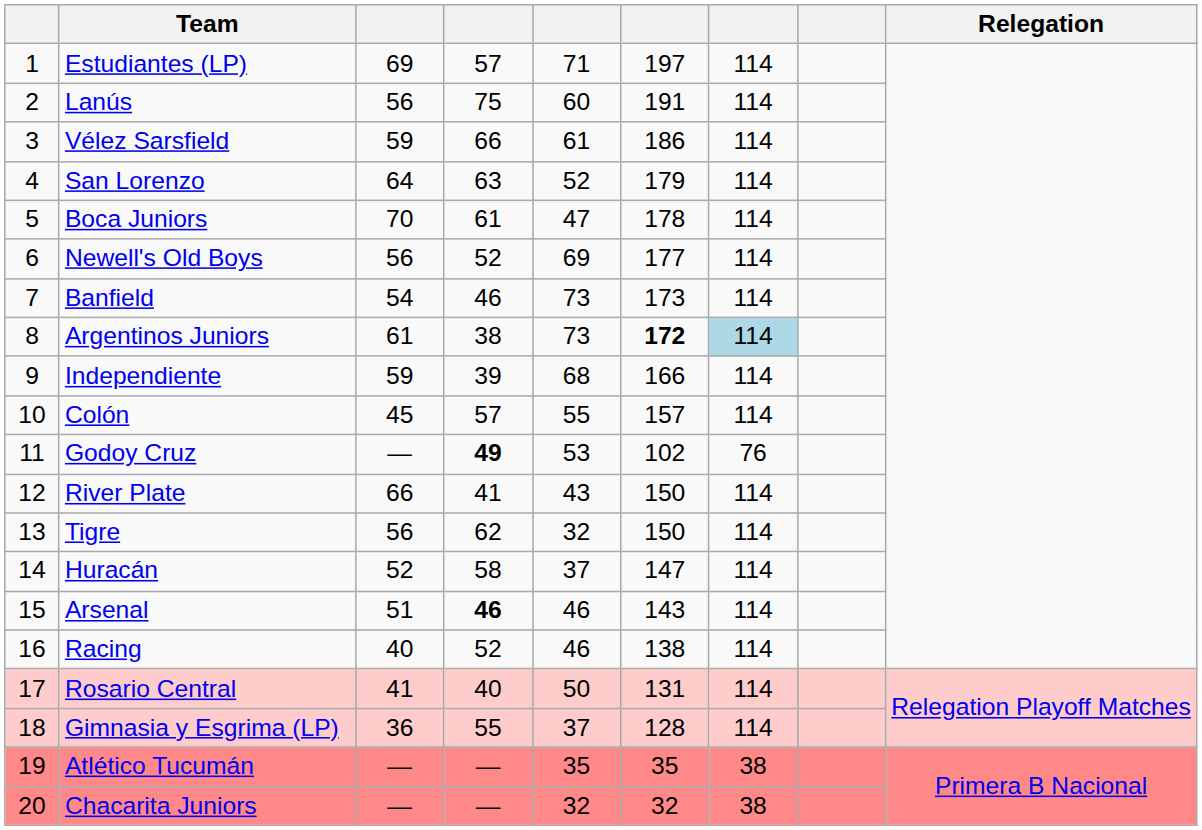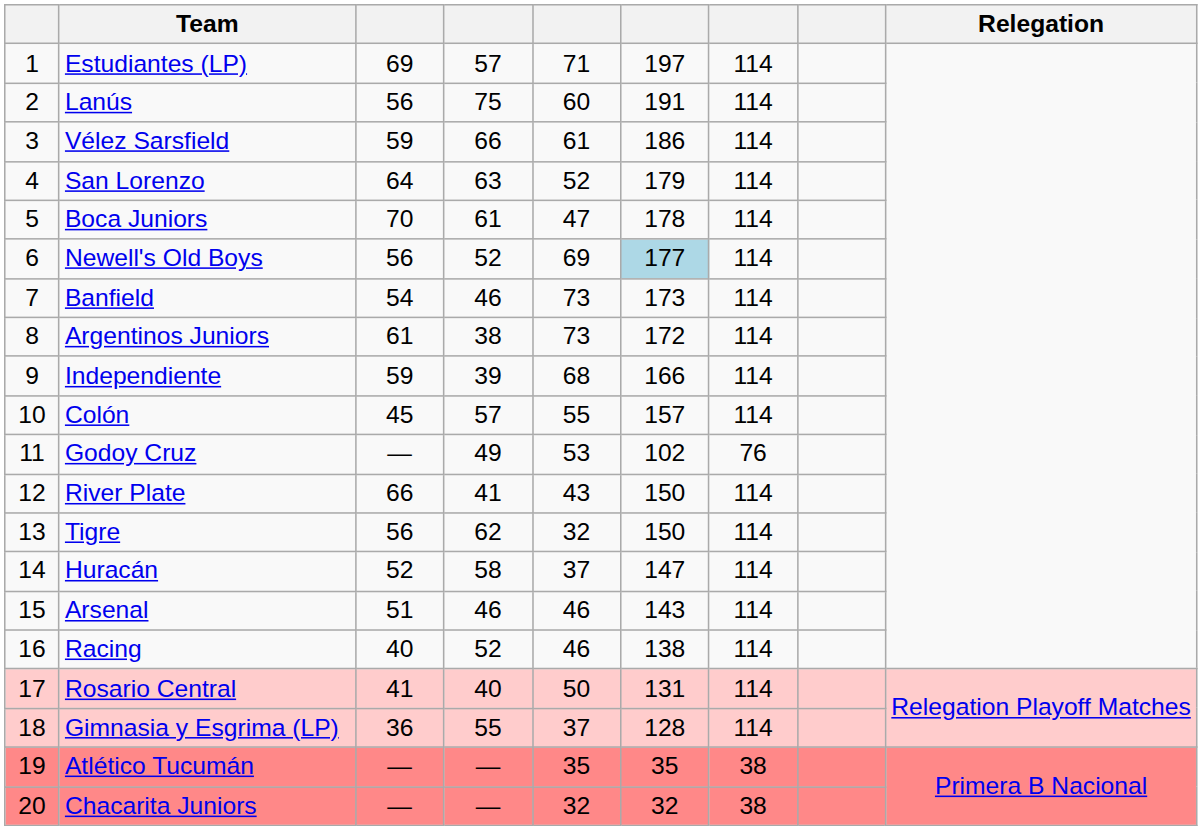(665, 258) no background -> (665, 258) lightblue background
(665, 336) bold -> (665, 336) normal
(753, 336) lightblue background -> (753, 336) no background
(488, 453) bold -> (488, 453) normal
(488, 610) bold -> (488, 610) normal
